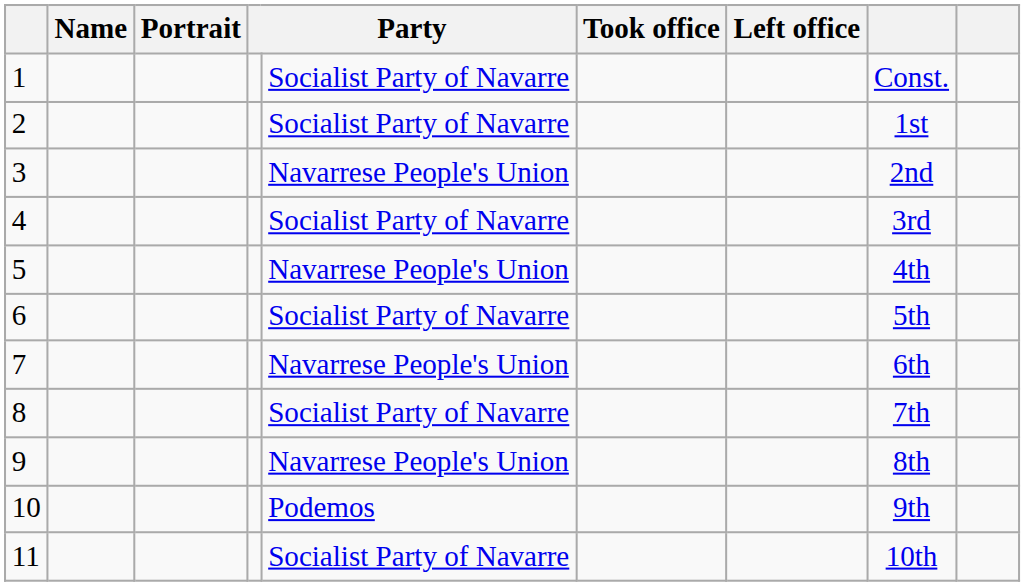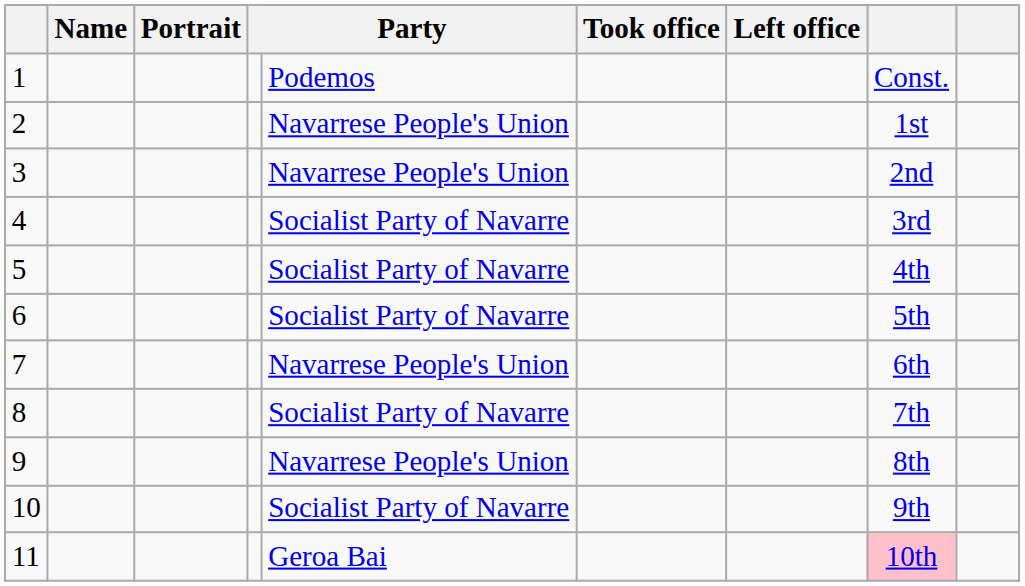(419, 76) Socialist Party of Navarre -> (321, 76) Podemos
(419, 124) Socialist Party of Navarre -> (419, 124) Navarrese People's Union
(419, 268) Navarrese People's Union -> (419, 268) Socialist Party of Navarre
(321, 508) Podemos -> (419, 508) Socialist Party of Navarre
(419, 556) Socialist Party of Navarre -> (328, 556) Geroa Bai
(911, 556) no background -> (911, 556) pink background
